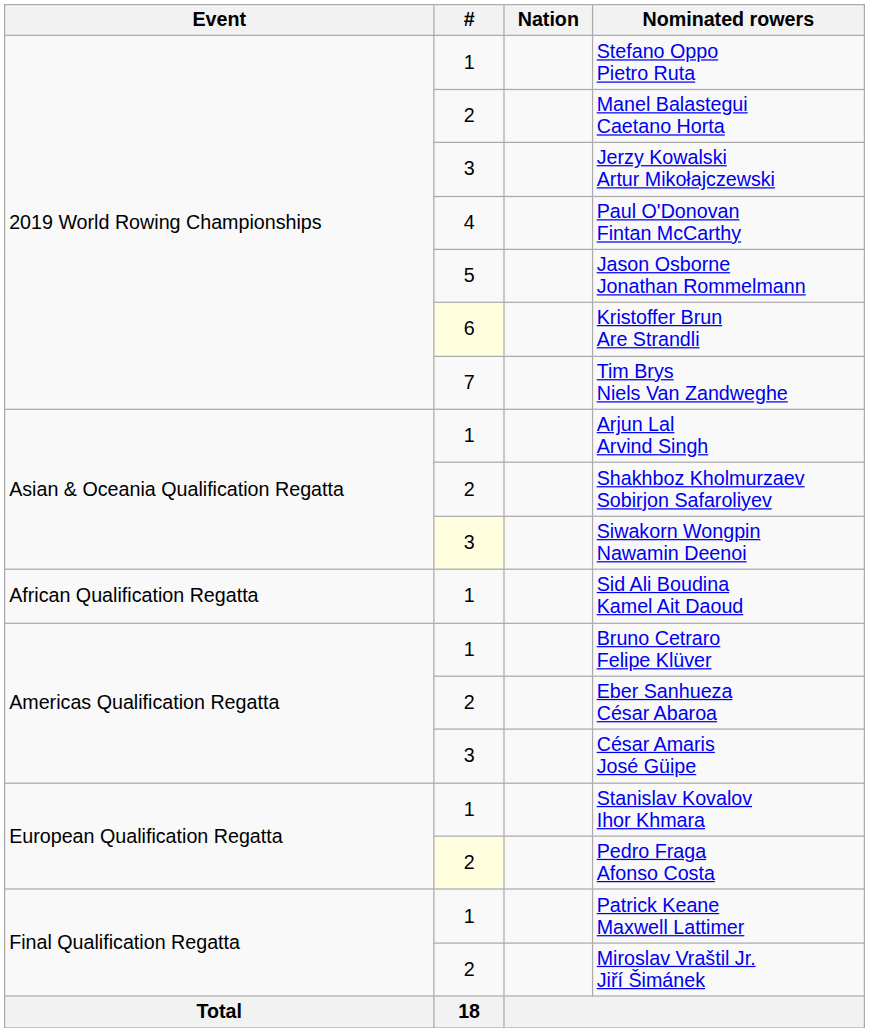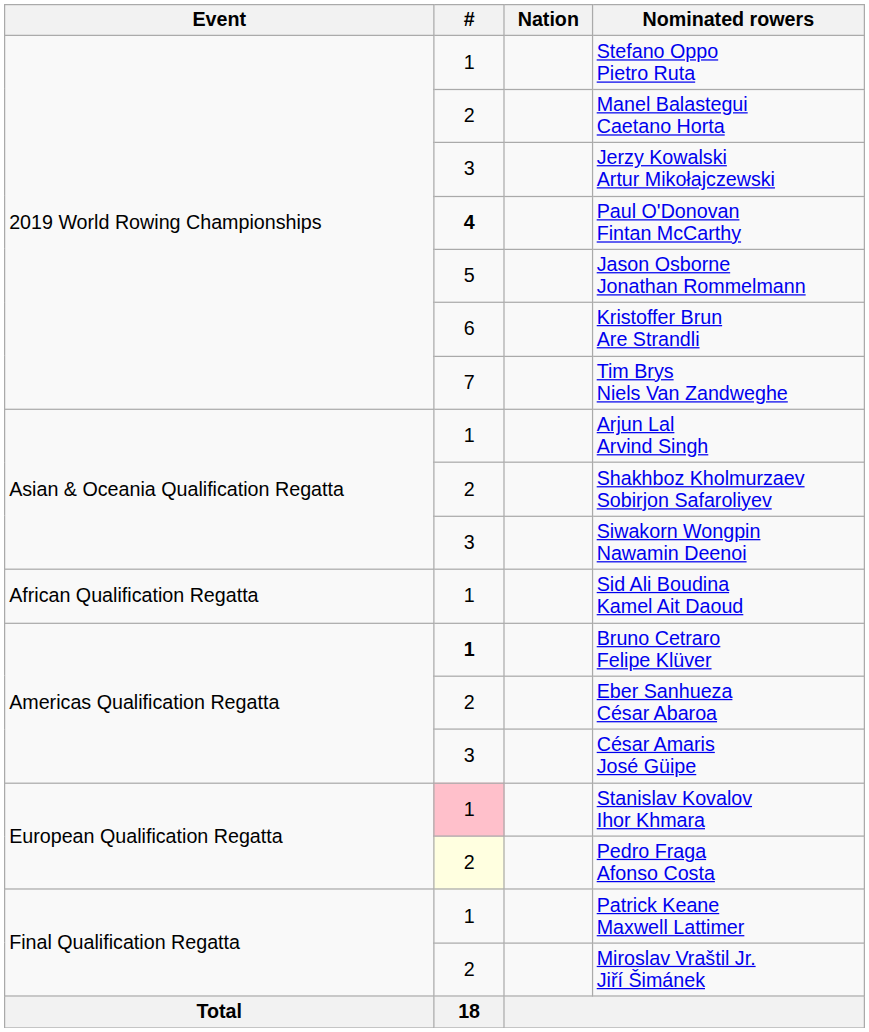(469, 222) normal -> (469, 222) bold
(469, 329) lightyellow background -> (469, 329) no background
(469, 542) lightyellow background -> (469, 542) no background
(469, 649) normal -> (469, 649) bold
(469, 809) no background -> (469, 809) pink background
